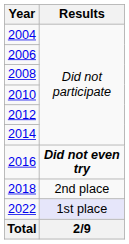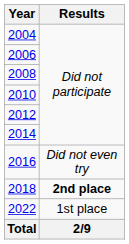(82, 161) bold -> (82, 161) normal
(82, 189) normal -> (82, 189) bold
(82, 209) lavender background -> (82, 209) no background
